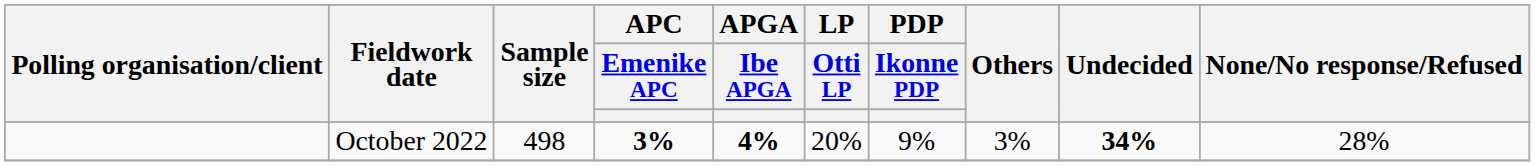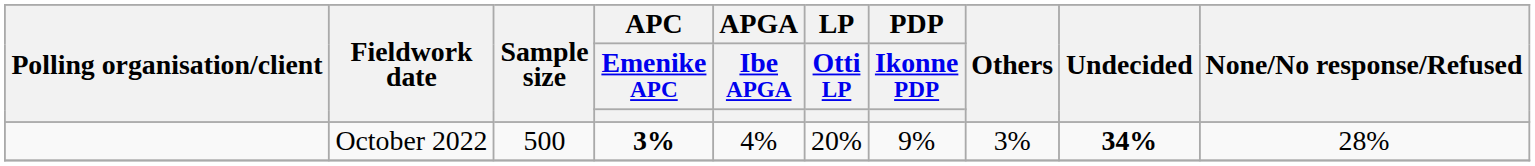(544, 141) 498 -> (544, 141) 500
(759, 141) bold -> (759, 141) normal
